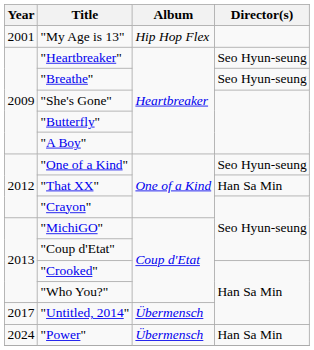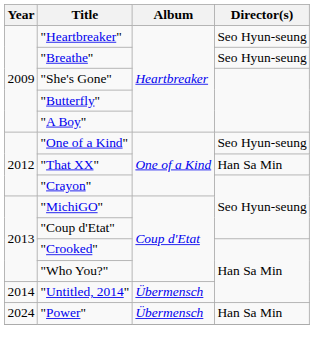- row: (82, 36)
(21, 313) 2017 -> (21, 292) 2014
